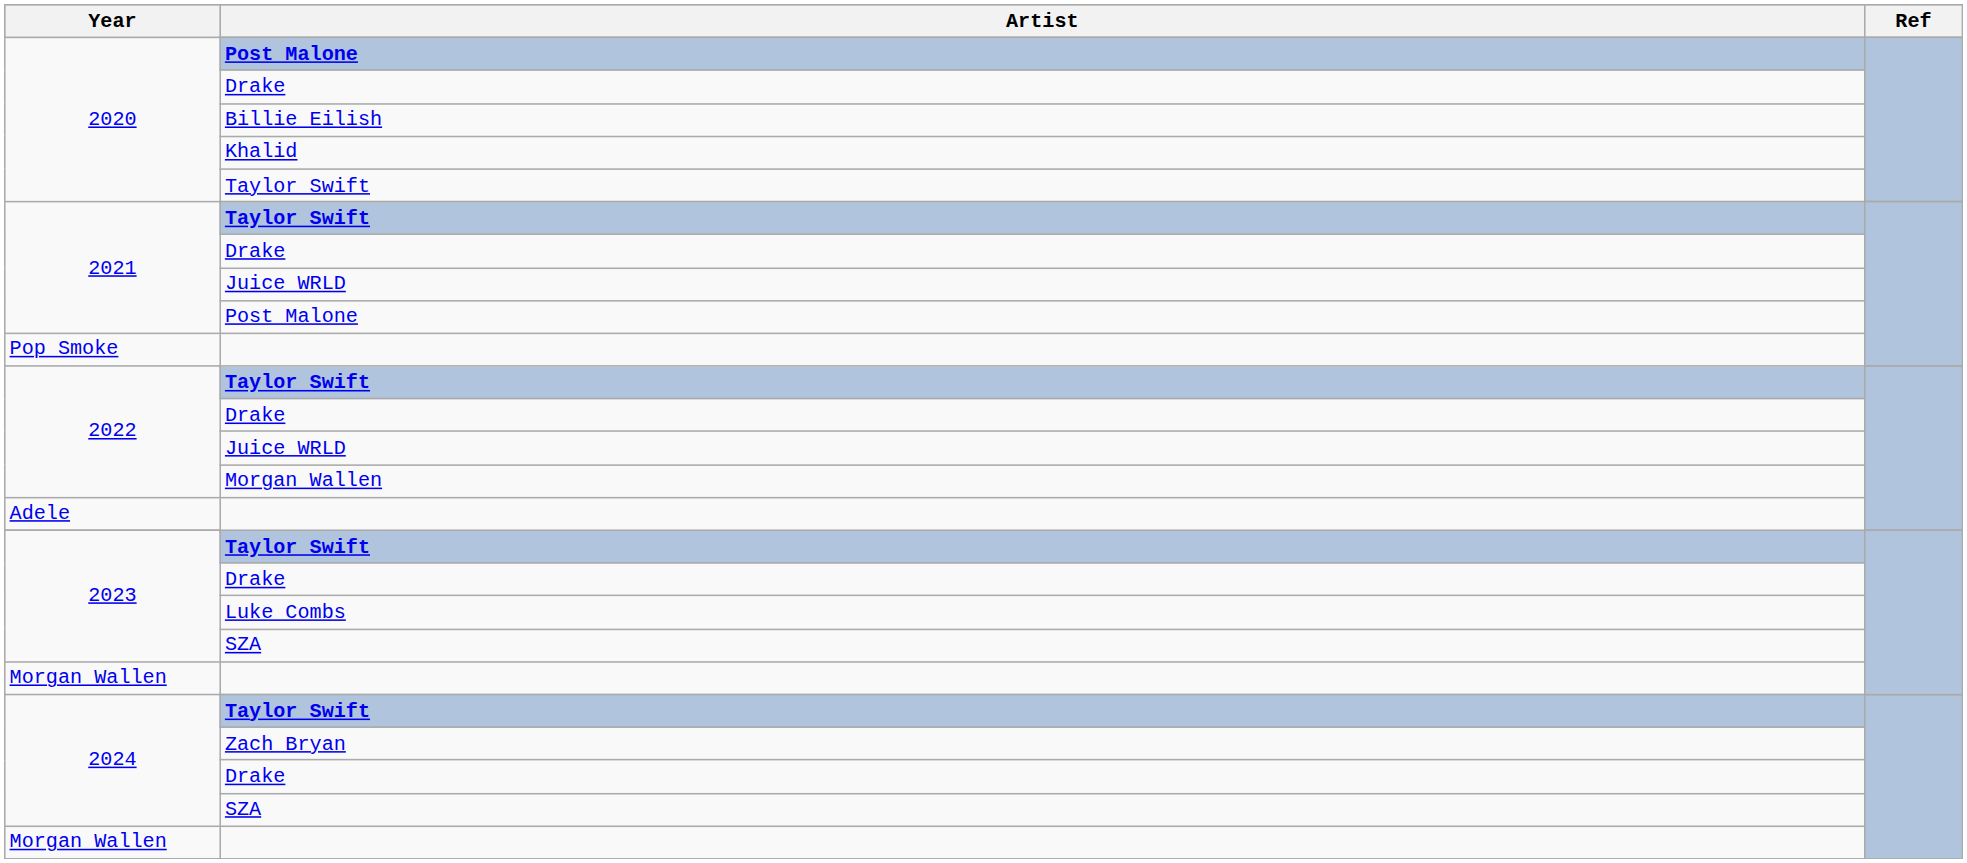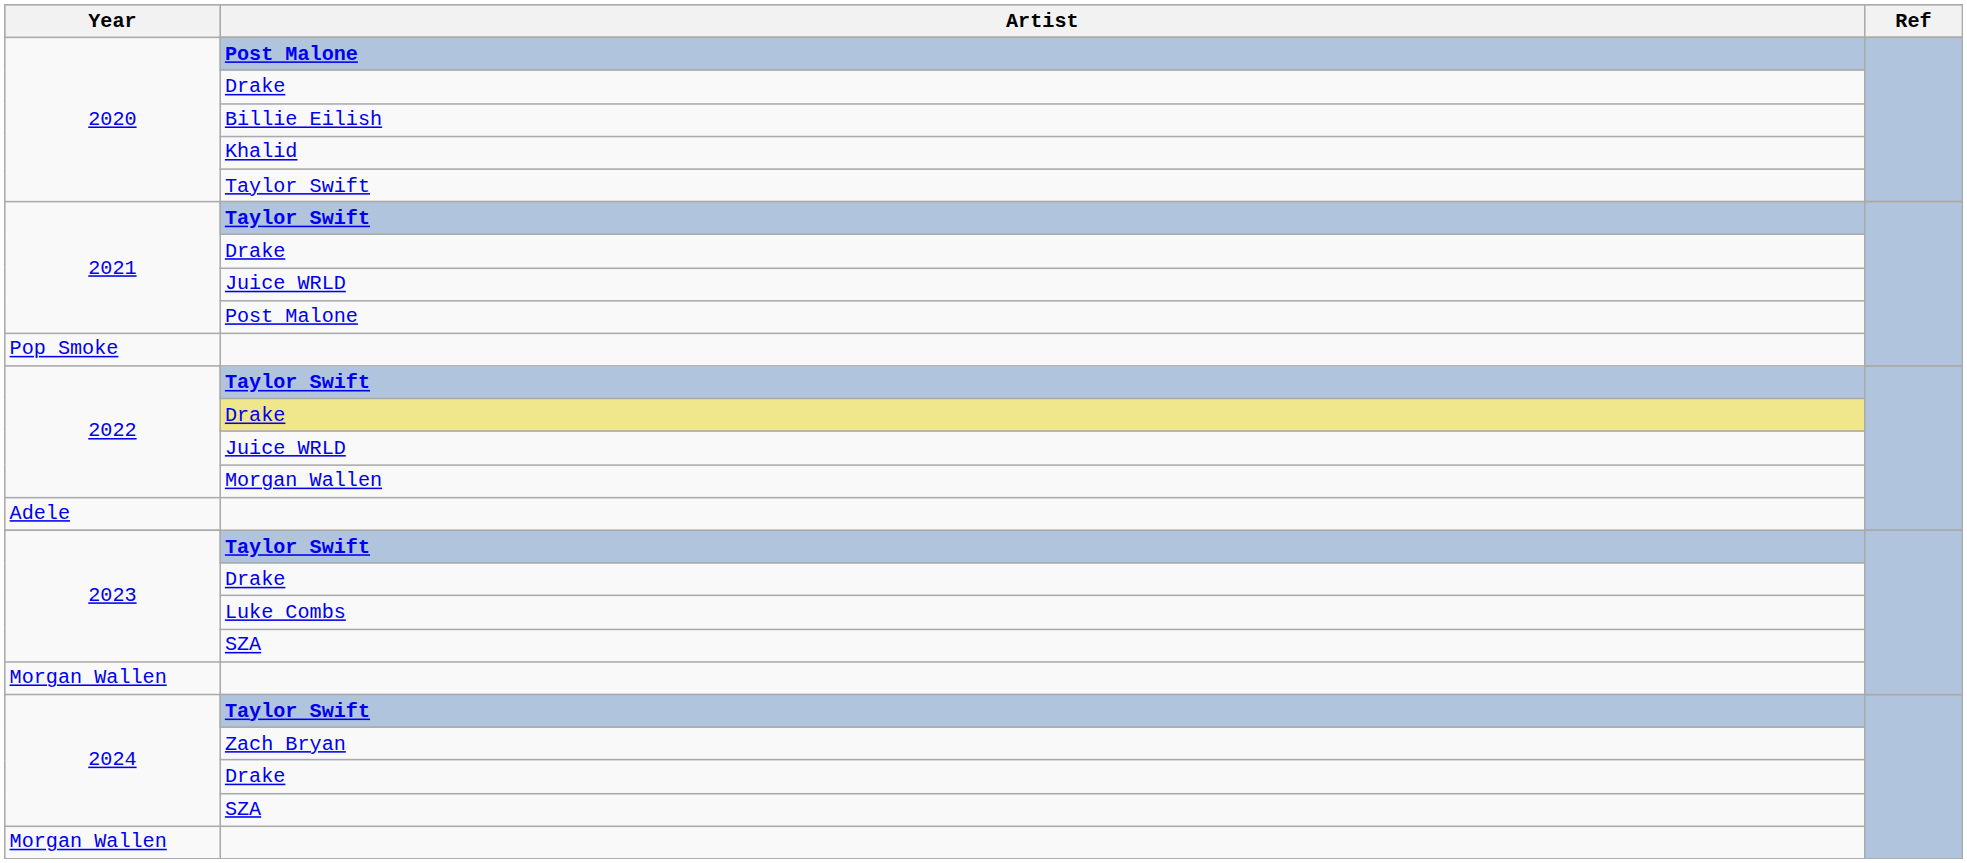(255, 415) no background -> (255, 415) khaki background
